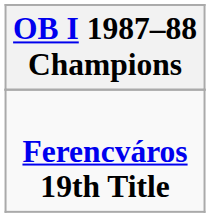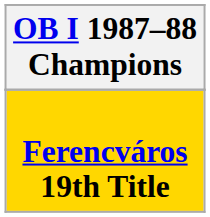(105, 168) no background -> (105, 168) gold background
